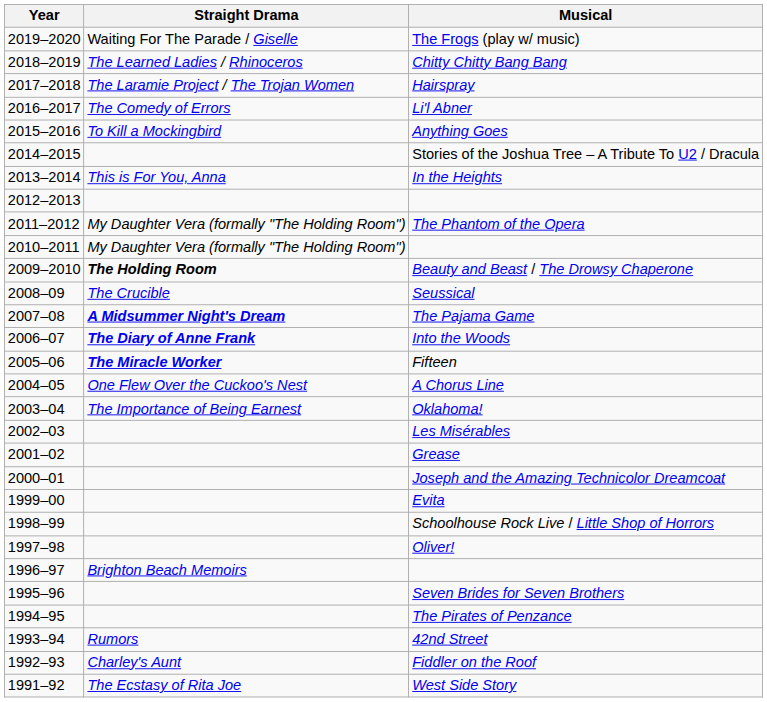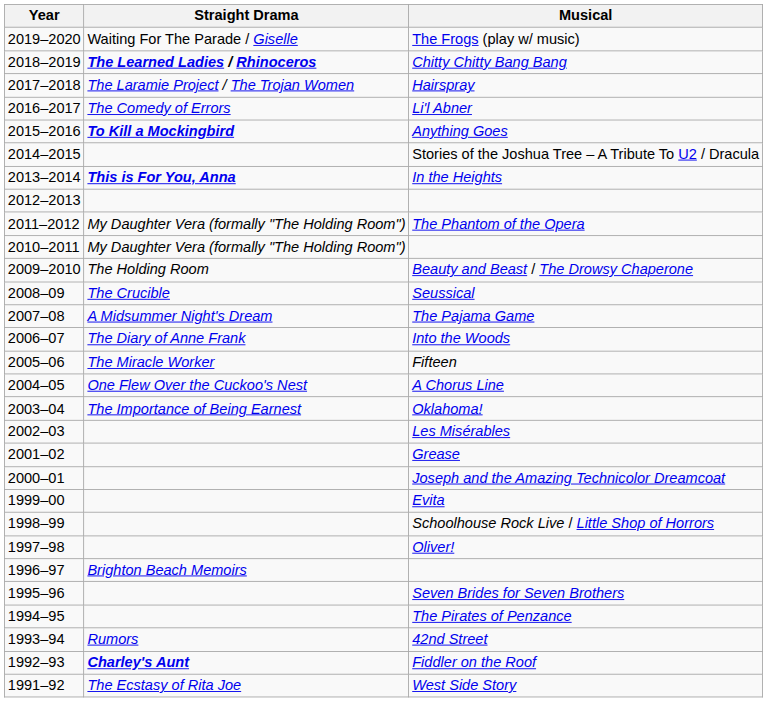(195, 62) normal -> (202, 62) bold
(154, 131) normal -> (161, 131) bold
(157, 177) normal -> (162, 177) bold
(152, 270) bold -> (148, 270) normal
(186, 316) bold -> (180, 316) normal
(171, 339) bold -> (166, 339) normal
(154, 362) bold -> (151, 362) normal
(134, 662) normal -> (138, 662) bold
